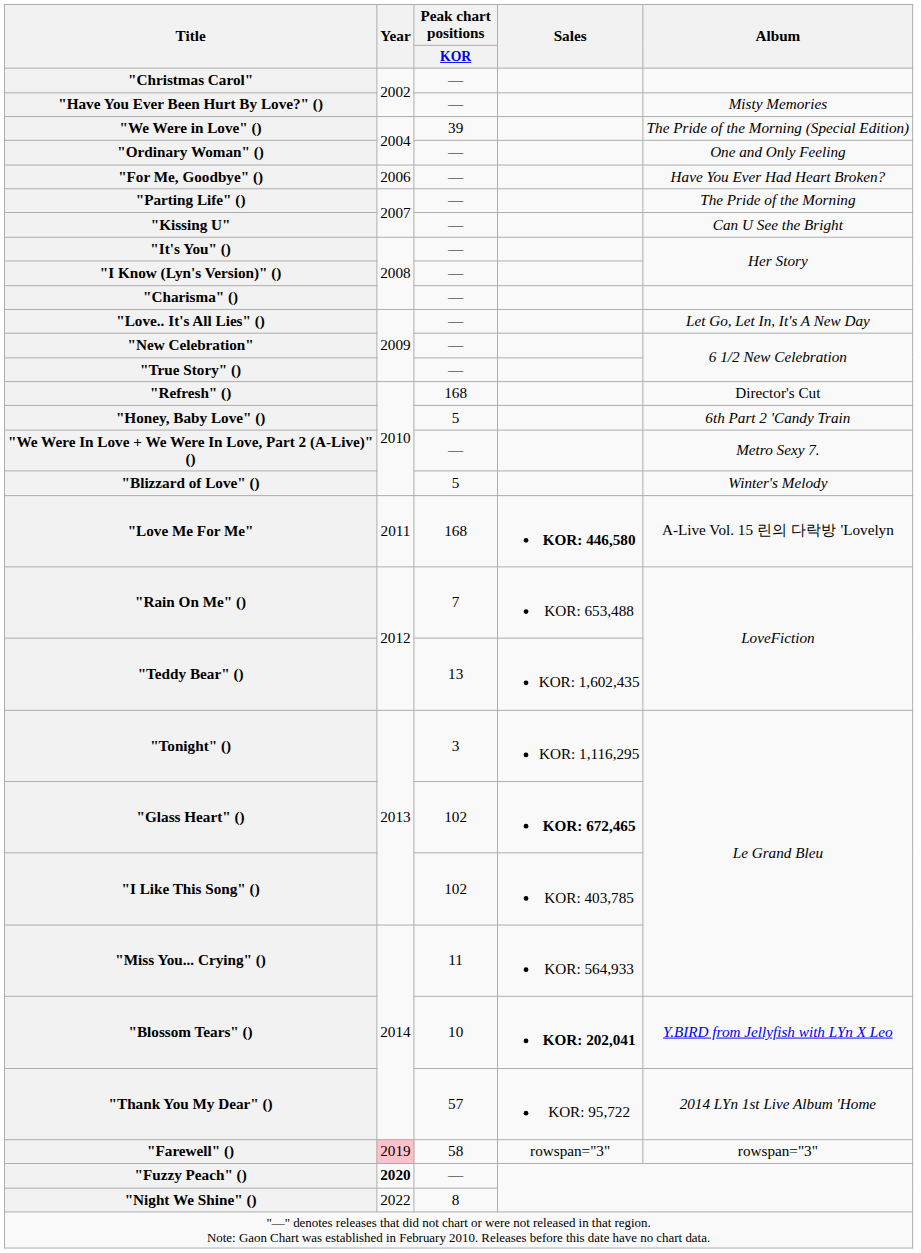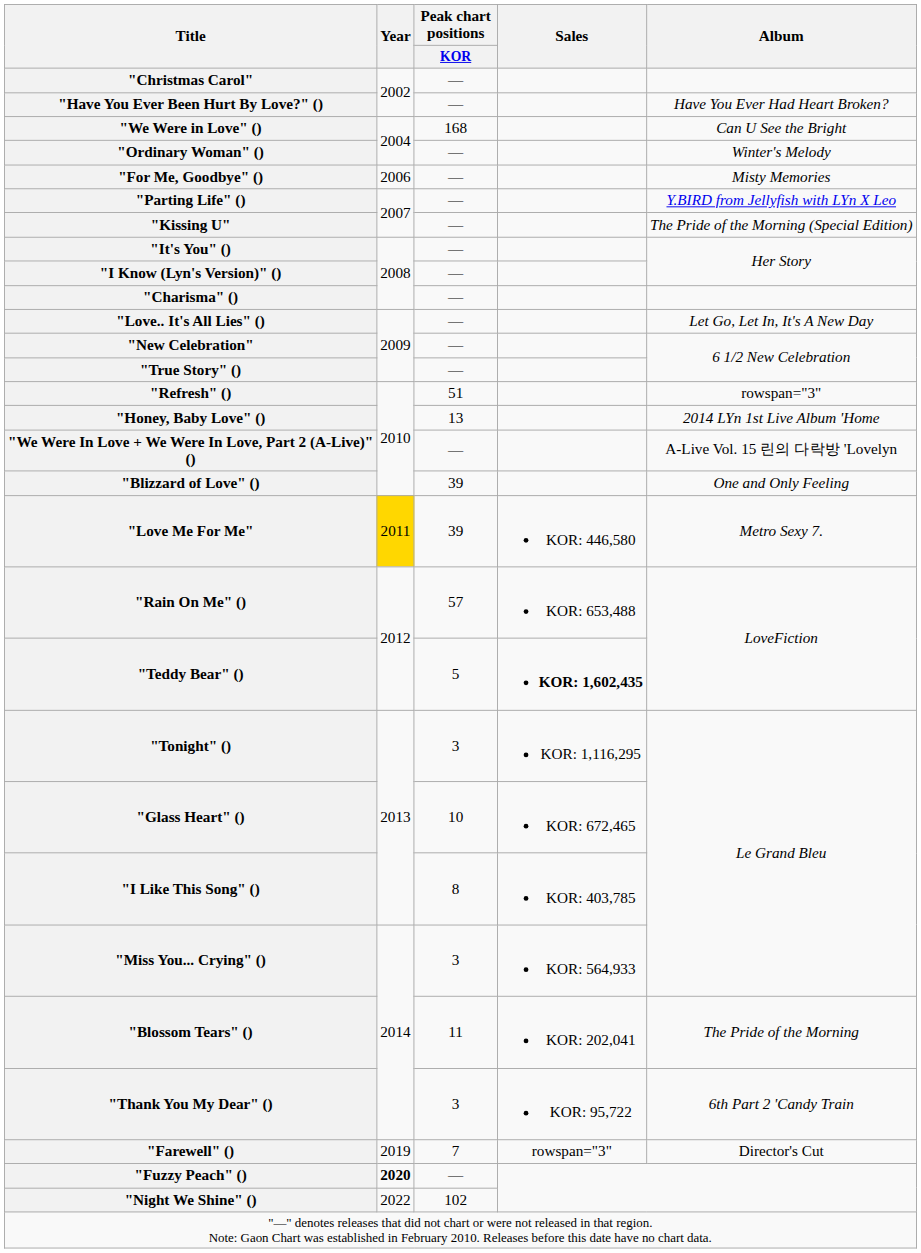(778, 104) Misty Memories -> (781, 104) Have You Ever Had Heart Broken?
(456, 128) 39 -> (456, 128) 168
(778, 128) The Pride of the Morning (Special Edition) -> (781, 128) Can U See the Bright
(778, 152) One and Only Feeling -> (781, 152) Winter's Melody
(778, 176) Have You Ever Had Heart Broken? -> (781, 176) Misty Memories
(778, 200) The Pride of the Morning -> (781, 200) Y.BIRD from Jellyfish with LYn X Leo
(778, 224) Can U See the Bright -> (781, 224) The Pride of the Morning (Special Edition)
(456, 393) 168 -> (456, 393) 51
(778, 393) Director's Cut -> (781, 393) rowspan="3"
(456, 417) 5 -> (456, 417) 13
(778, 417) 6th Part 2 'Candy Train -> (781, 417) 2014 LYn 1st Live Album 'Home
(778, 450) Metro Sexy 7. -> (781, 449) A-Live Vol. 15 린의 다락방 'Lovelyn
(456, 483) 5 -> (456, 483) 39
(778, 483) Winter's Melody -> (781, 483) One and Only Feeling
(395, 530) no background -> (395, 530) gold background
(456, 530) 168 -> (456, 530) 39
(570, 540) bold -> (572, 540) normal
(778, 530) A-Live Vol. 15 린의 다락방 'Lovelyn -> (781, 530) Metro Sexy 7.
(456, 602) 7 -> (456, 602) 57
(456, 674) 13 -> (456, 674) 5
(570, 683) normal -> (572, 683) bold
(456, 817) 102 -> (456, 817) 10
(570, 826) bold -> (572, 826) normal
(456, 889) 102 -> (456, 889) 8
(456, 960) 11 -> (456, 960) 3
(456, 1032) 10 -> (456, 1032) 11
(570, 1041) bold -> (572, 1041) normal
(778, 1032) Y.BIRD from Jellyfish with LYn X Leo -> (781, 1032) The Pride of the Morning
(456, 1103) 57 -> (456, 1103) 3
(778, 1103) 2014 LYn 1st Live Album 'Home -> (781, 1103) 6th Part 2 'Candy Train
(395, 1151) pink background -> (395, 1151) no background
(456, 1151) 58 -> (456, 1151) 7
(778, 1151) rowspan="3" -> (781, 1151) Director's Cut
(456, 1199) 8 -> (456, 1199) 102
